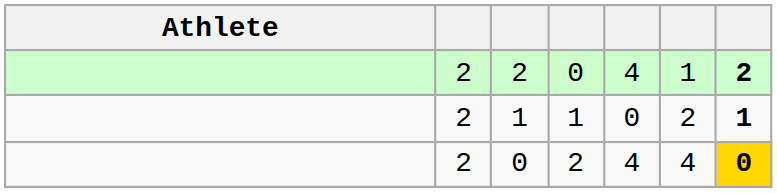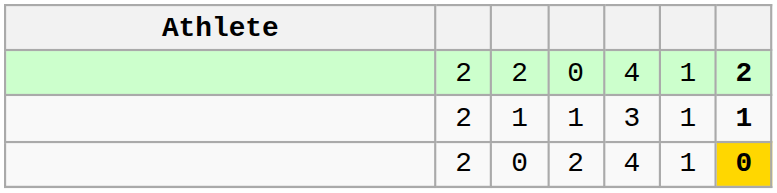(632, 118) 0 -> (632, 118) 3
(688, 118) 2 -> (688, 118) 1
(688, 164) 4 -> (688, 164) 1
